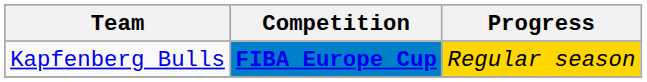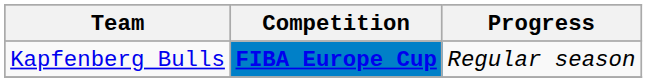(541, 60) gold background -> (541, 60) no background
